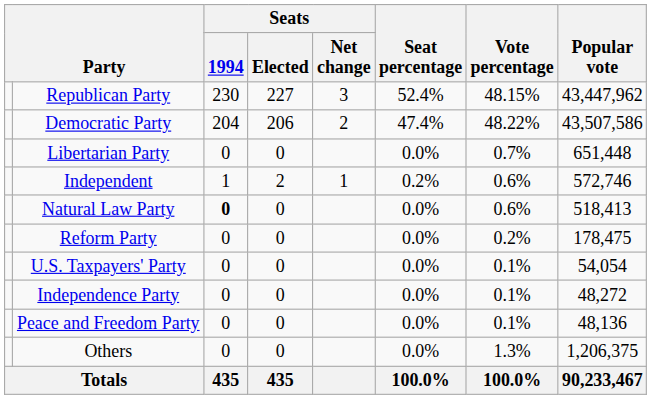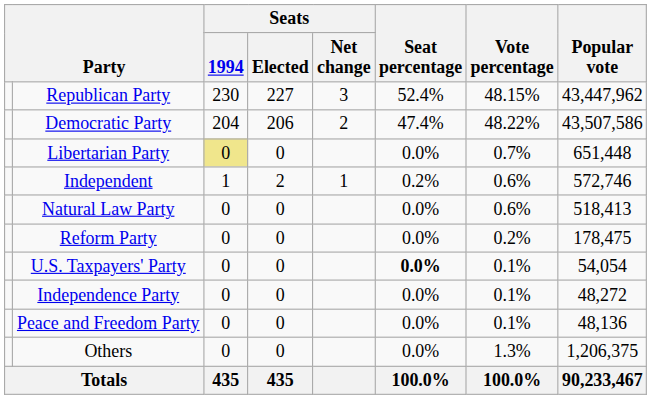(226, 152) no background -> (226, 152) khaki background
(226, 209) bold -> (226, 209) normal
(421, 266) normal -> (421, 266) bold
